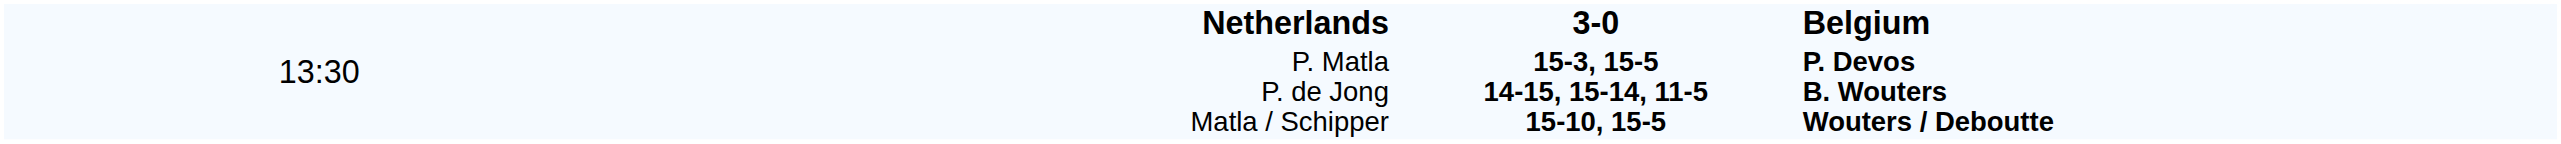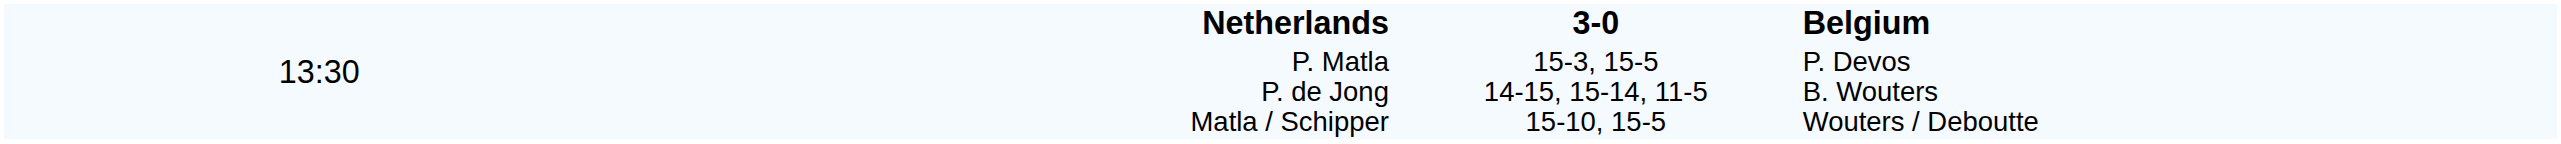(1596, 92) bold -> (1596, 92) normal
(1928, 92) bold -> (1921, 92) normal
